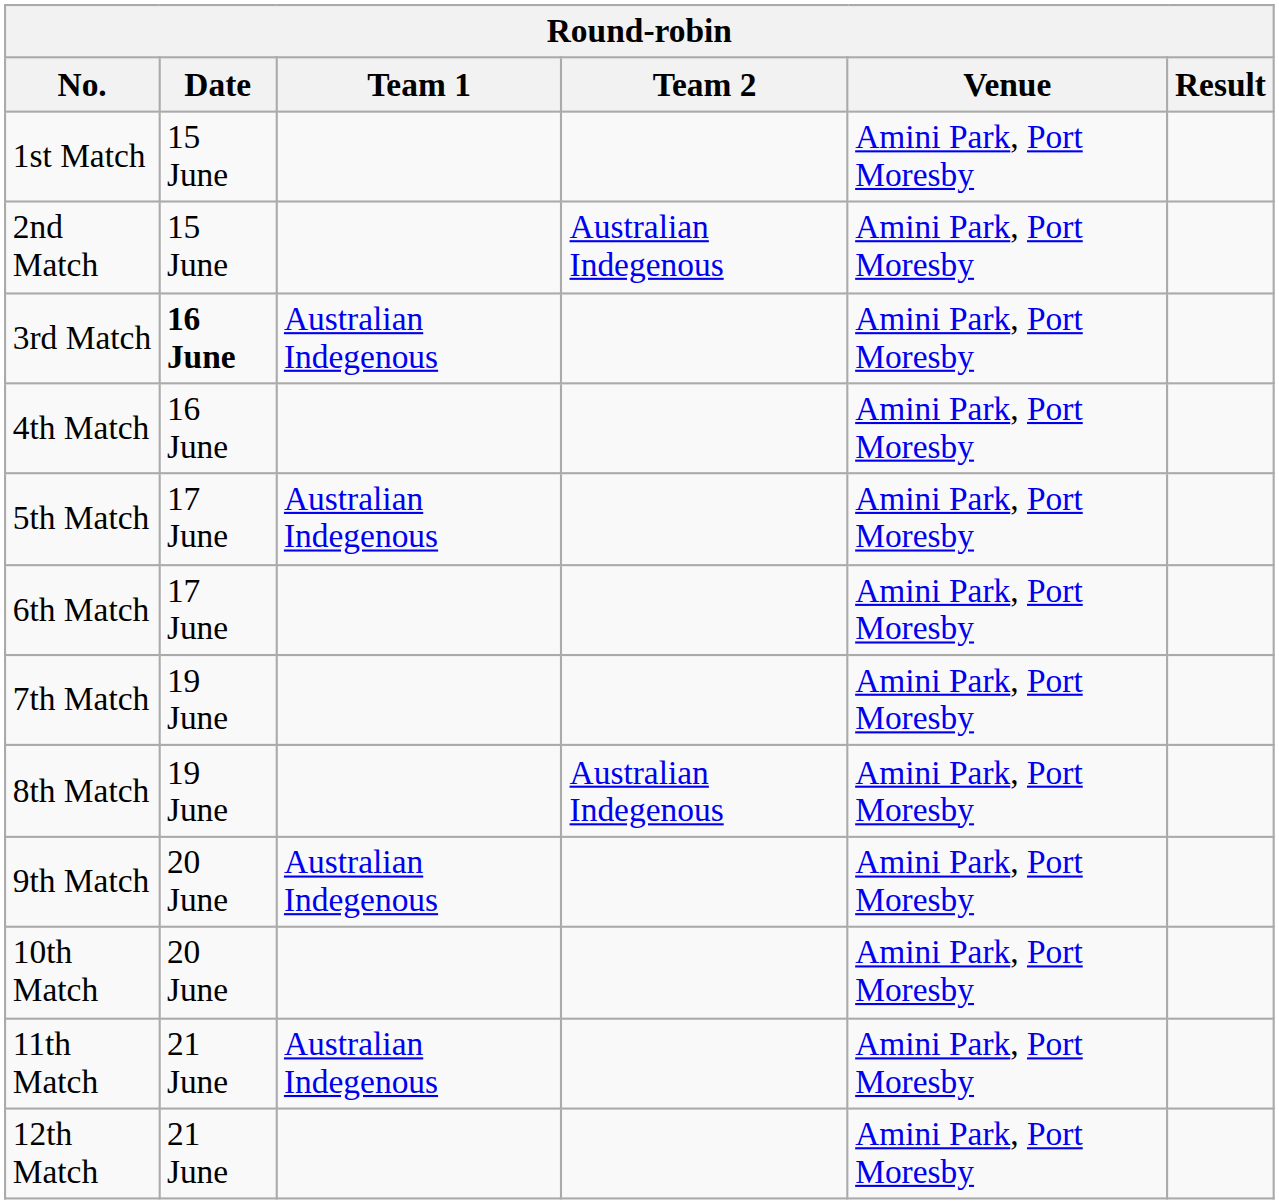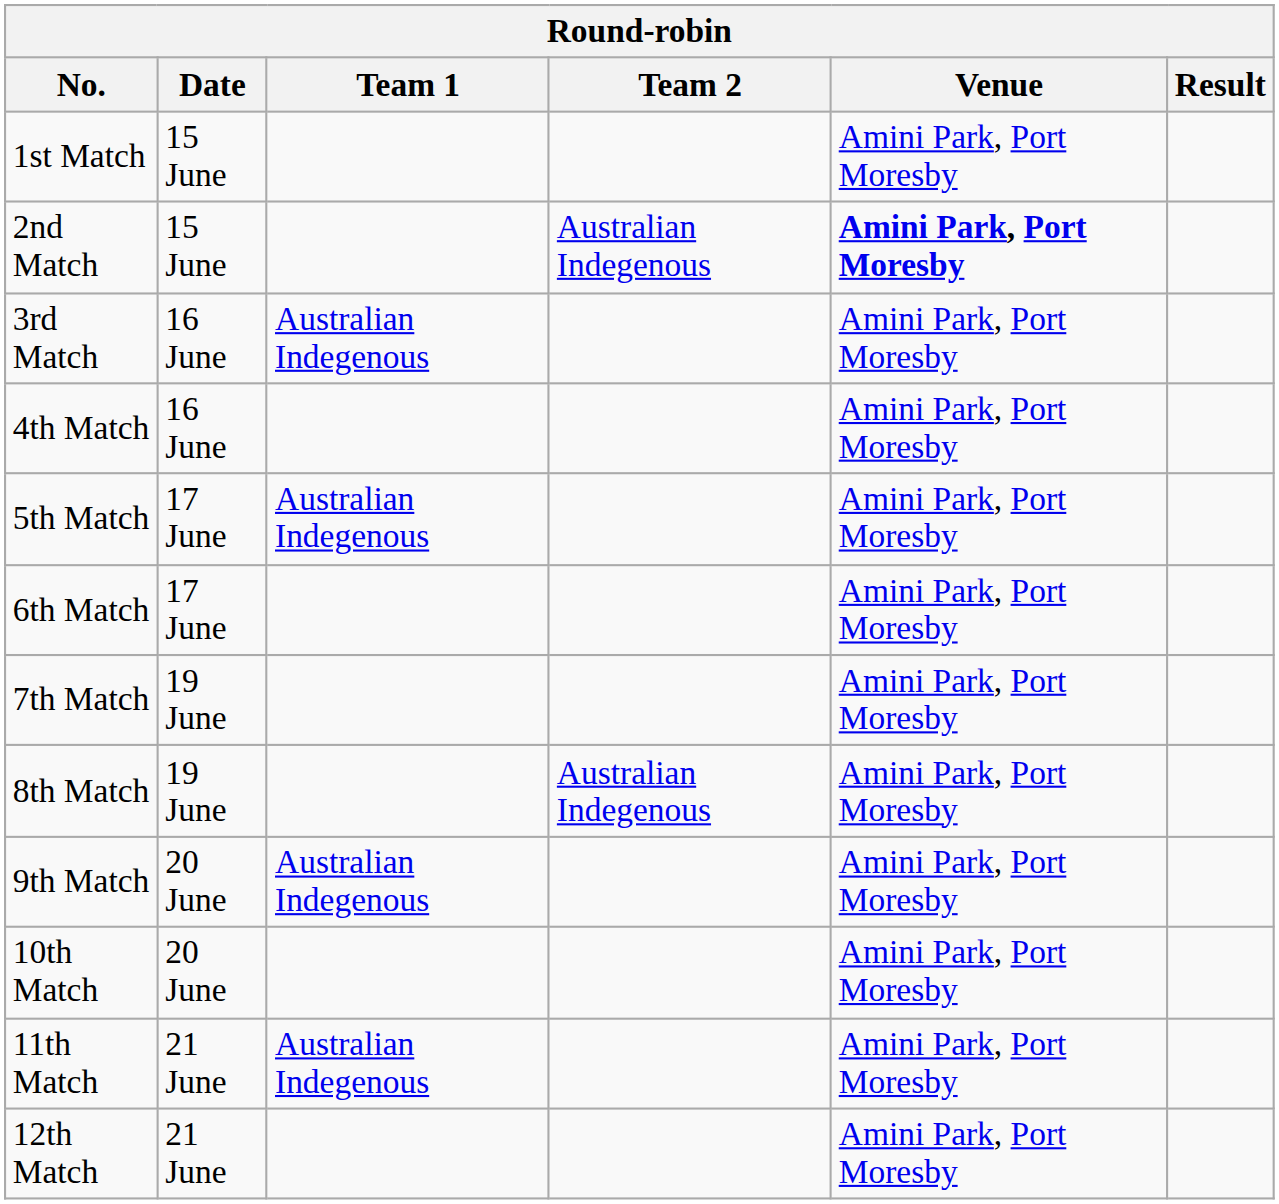(969, 246) normal -> (963, 246) bold
(201, 337) bold -> (196, 337) normal
